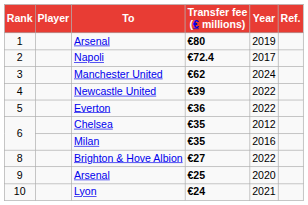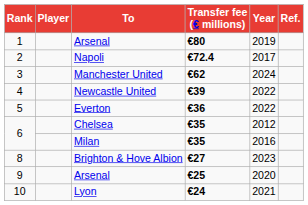(264, 158) 2022 -> (264, 158) 2023
